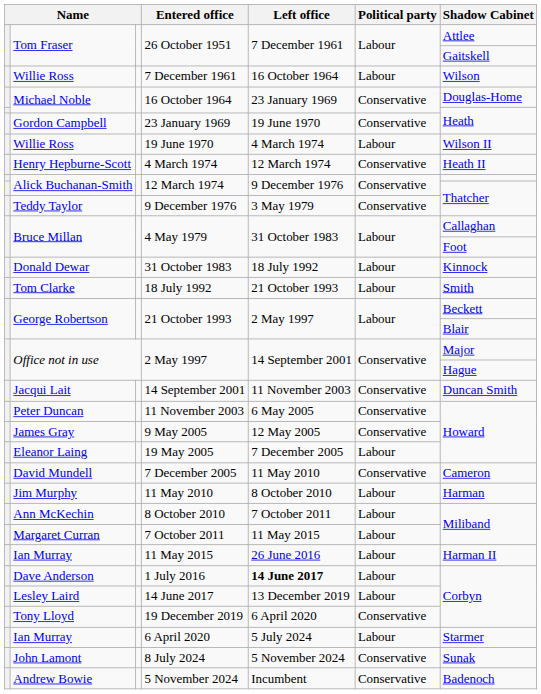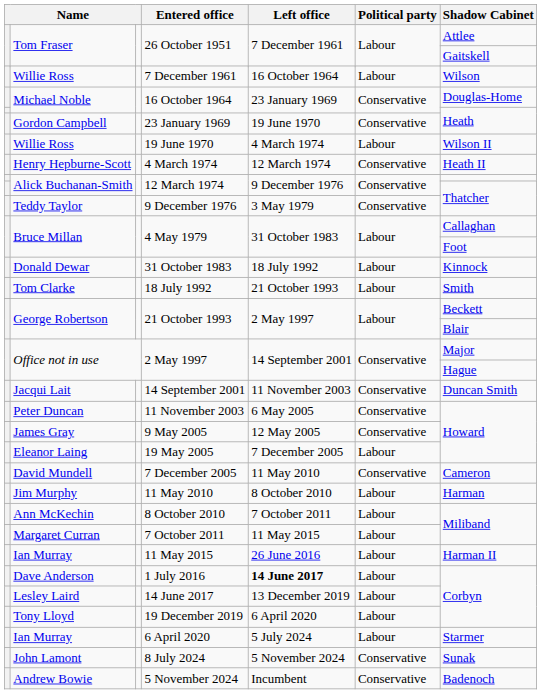(392, 616) Conservative -> (377, 616) Labour
